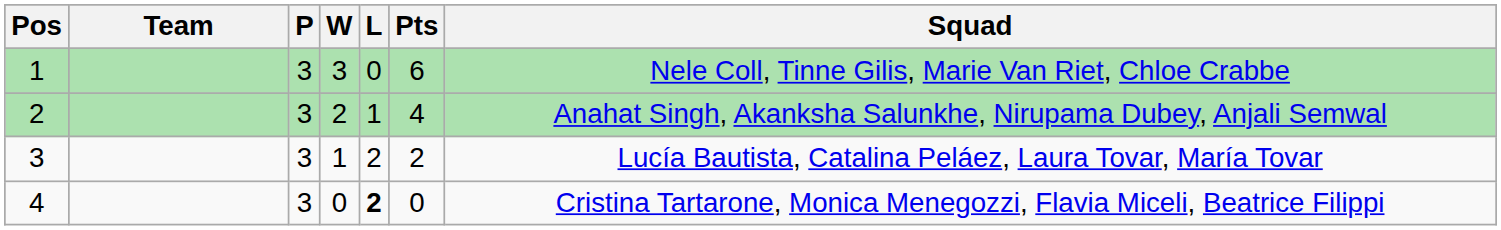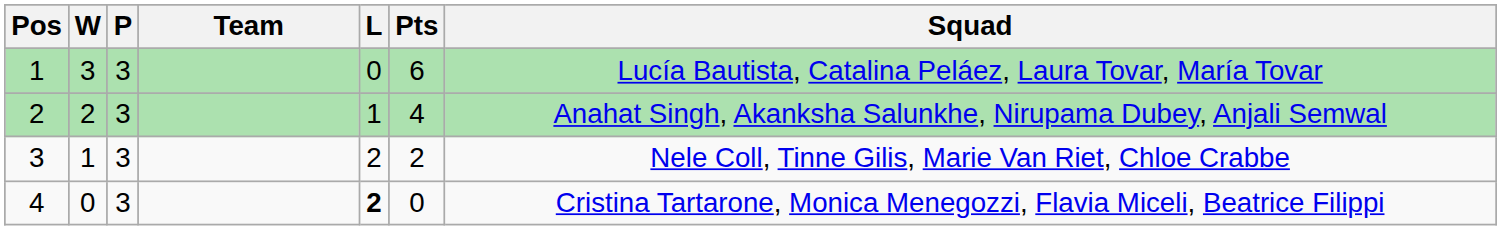columns swapped: (179, 26) <-> (339, 26)
(970, 70) Nele Coll, Tinne Gilis, Marie Van Riet, Chloe Crabbe -> (970, 70) Lucía Bautista, Catalina Peláez, Laura Tovar, María Tovar
(970, 158) Lucía Bautista, Catalina Peláez, Laura Tovar, María Tovar -> (970, 158) Nele Coll, Tinne Gilis, Marie Van Riet, Chloe Crabbe
